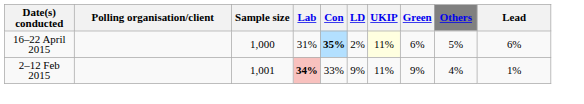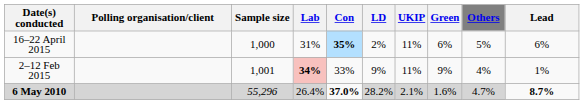(384, 44) lightyellow background -> (412, 44) no background
+ row: (39, 92)
